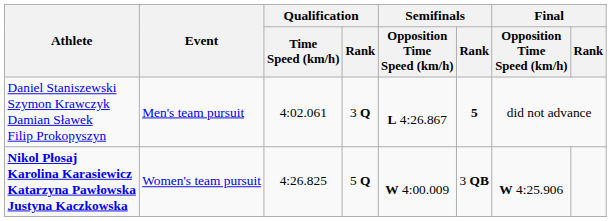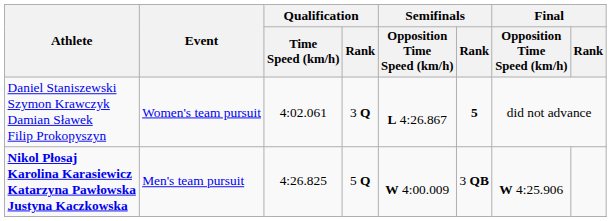(193, 112) Men's team pursuit -> (202, 112) Women's team pursuit
(202, 181) Women's team pursuit -> (193, 181) Men's team pursuit
